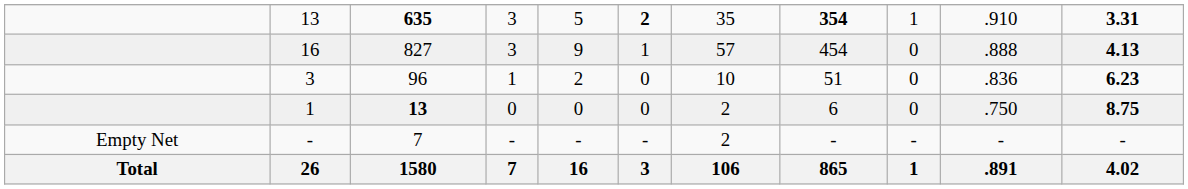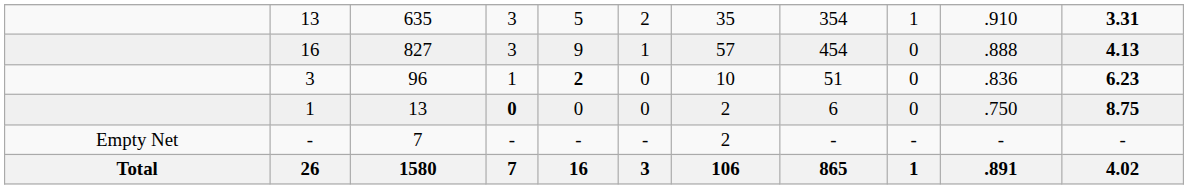(418, 19) bold -> (418, 19) normal
(645, 19) bold -> (645, 19) normal
(833, 19) bold -> (833, 19) normal
(578, 79) normal -> (578, 79) bold
(418, 109) bold -> (418, 109) normal
(512, 109) normal -> (512, 109) bold
